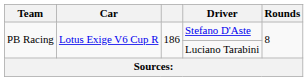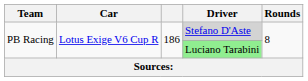(218, 31) no background -> (218, 31) lightgrey background
(222, 48) no background -> (222, 48) lightgreen background
